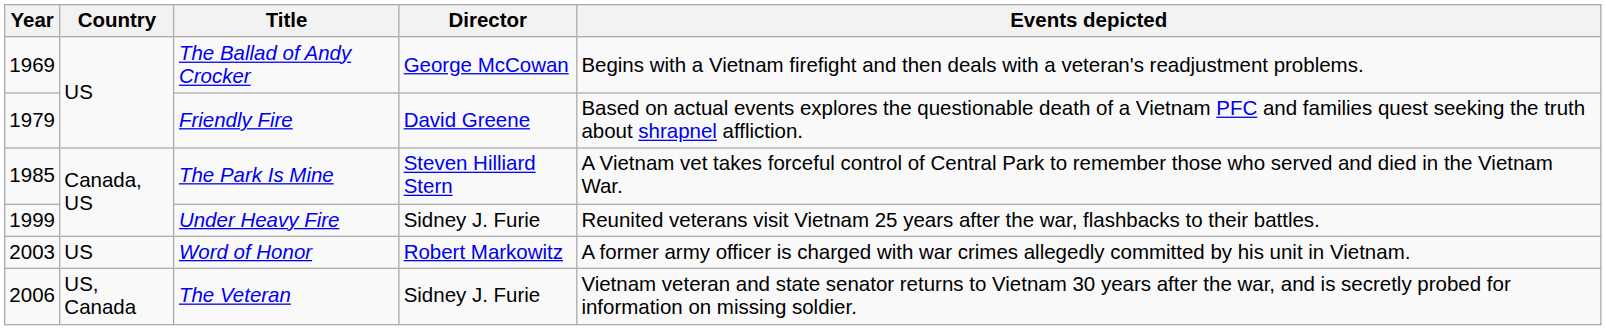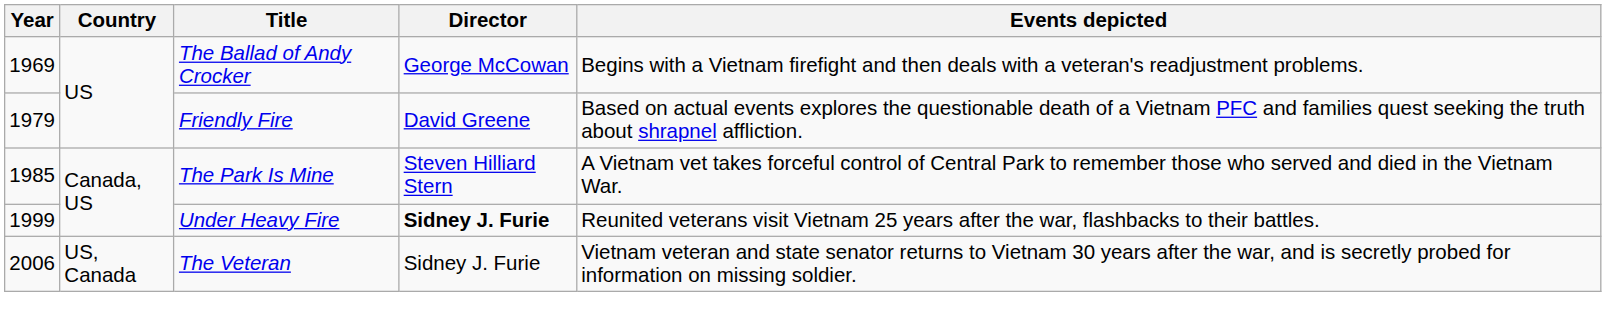(472, 219) normal -> (477, 219) bold
- row: (246, 252)
